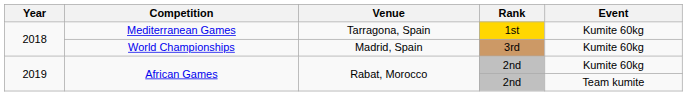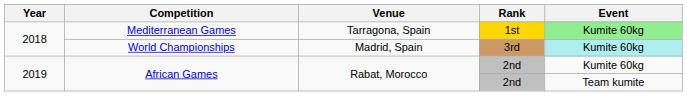(613, 31) no background -> (613, 31) lightgreen background
(613, 48) no background -> (613, 48) paleturquoise background
